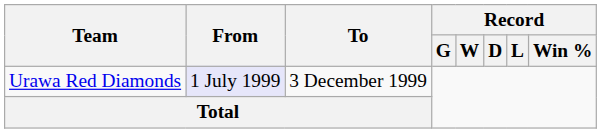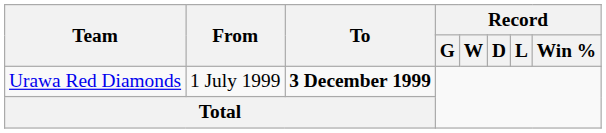(235, 81) lavender background -> (235, 81) no background
(358, 81) normal -> (360, 81) bold
